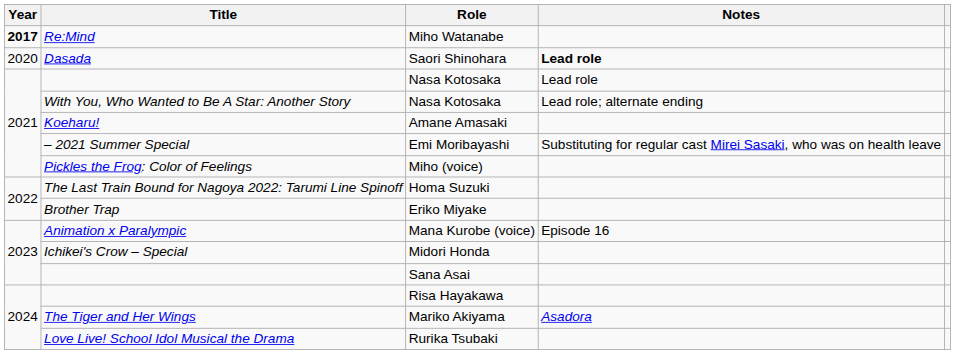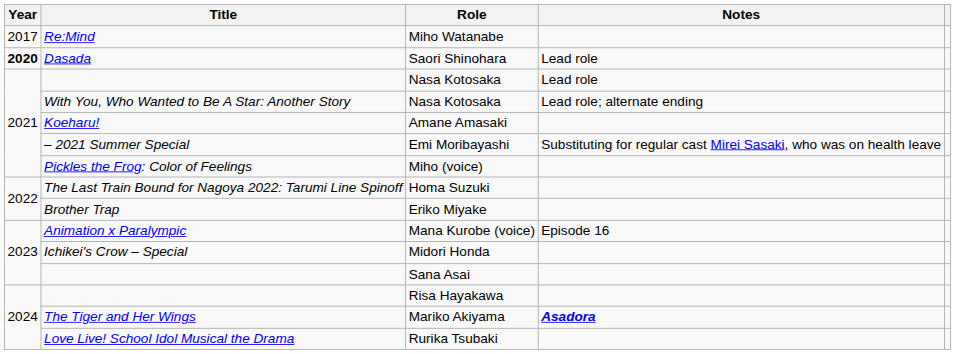(23, 36) bold -> (23, 36) normal
(23, 58) normal -> (23, 58) bold
(571, 58) bold -> (570, 58) normal
(567, 317) normal -> (568, 317) bold
